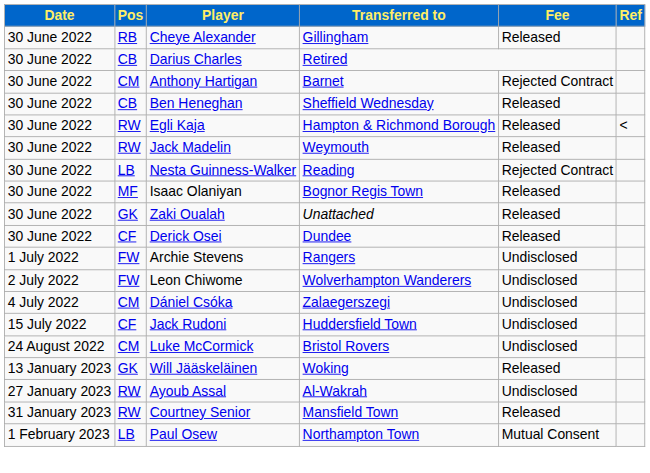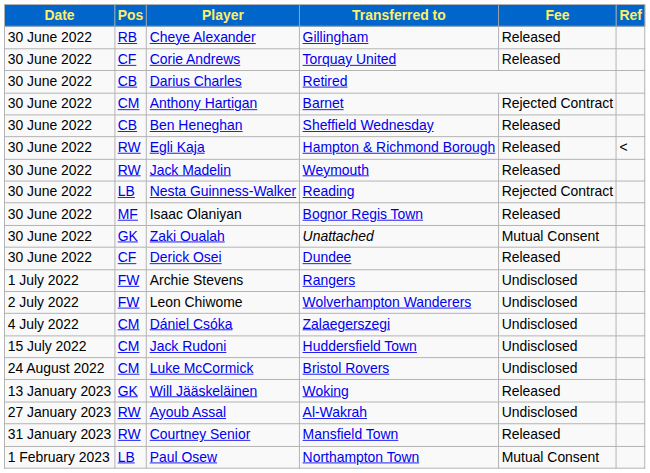+ row: (195, 59)
(531, 214) Released -> (550, 236) Mutual Consent
(127, 324) CF -> (129, 346) CM
